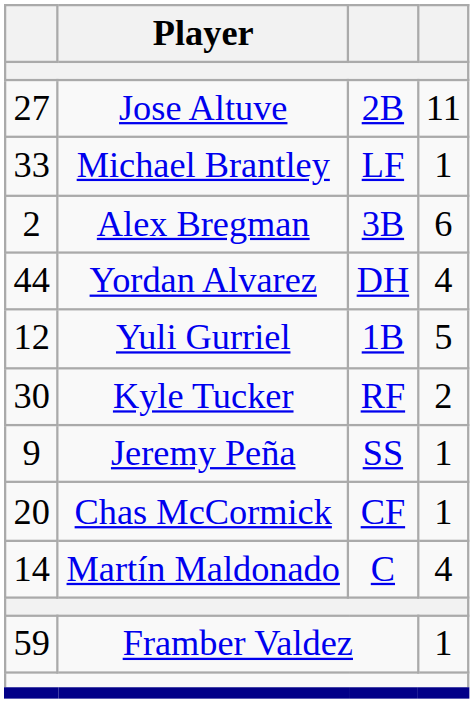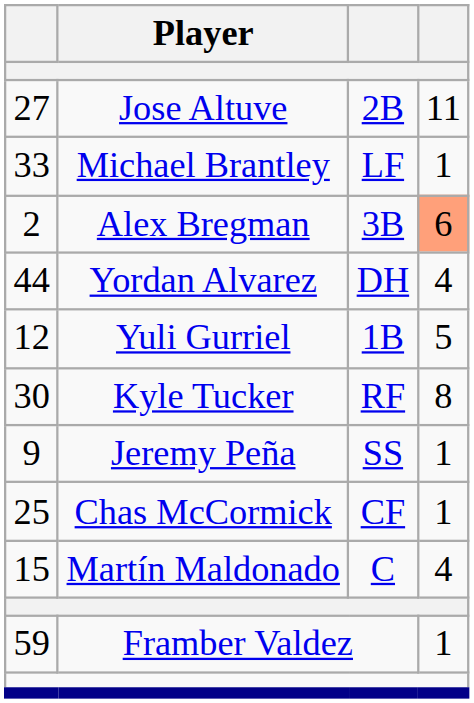(443, 222) no background -> (443, 222) lightsalmon background
(443, 395) 2 -> (443, 395) 8
(32, 510) 20 -> (32, 510) 25
(32, 568) 14 -> (32, 568) 15
